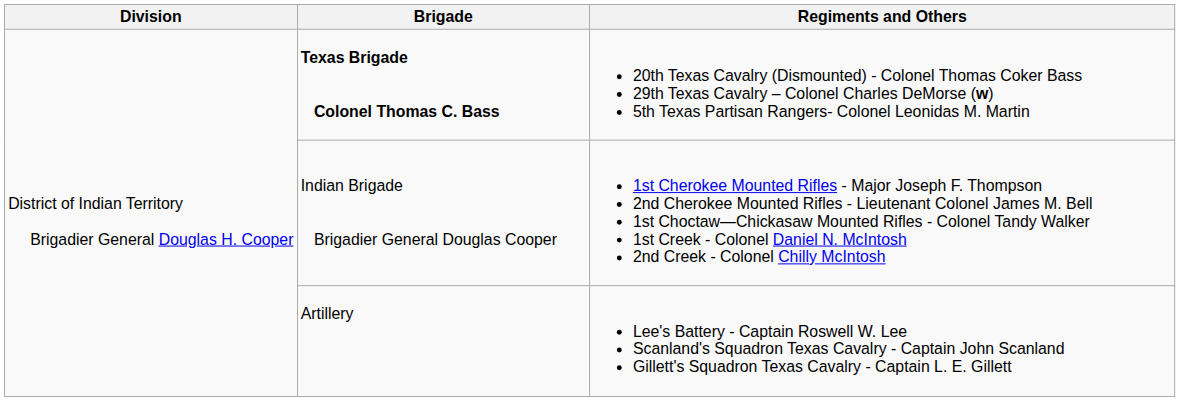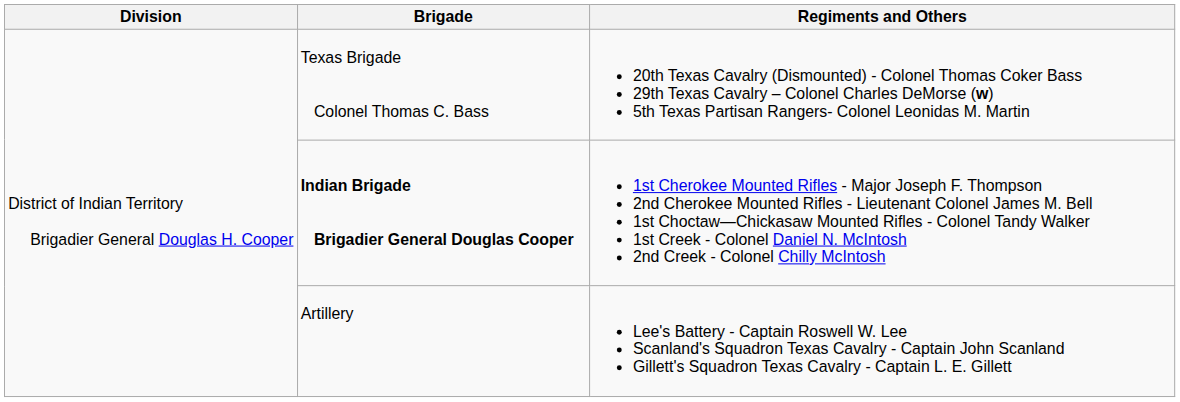(400, 84) bold -> (395, 84) normal
(429, 212) normal -> (437, 212) bold
